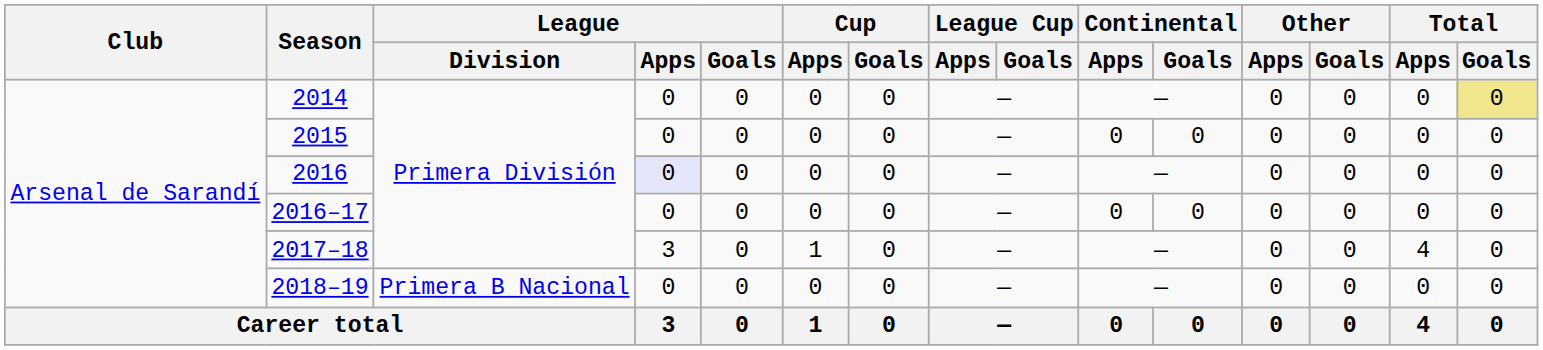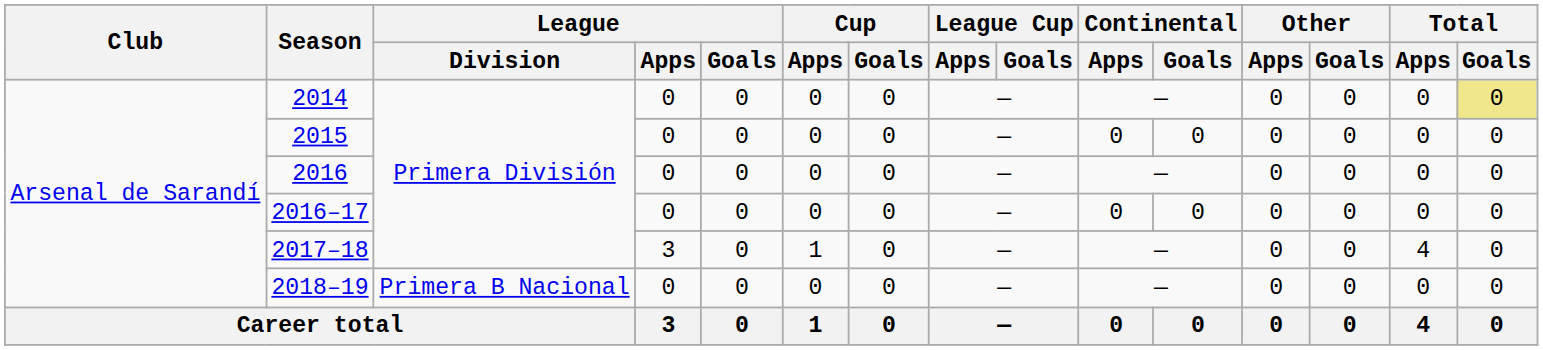(668, 175) lavender background -> (668, 175) no background
